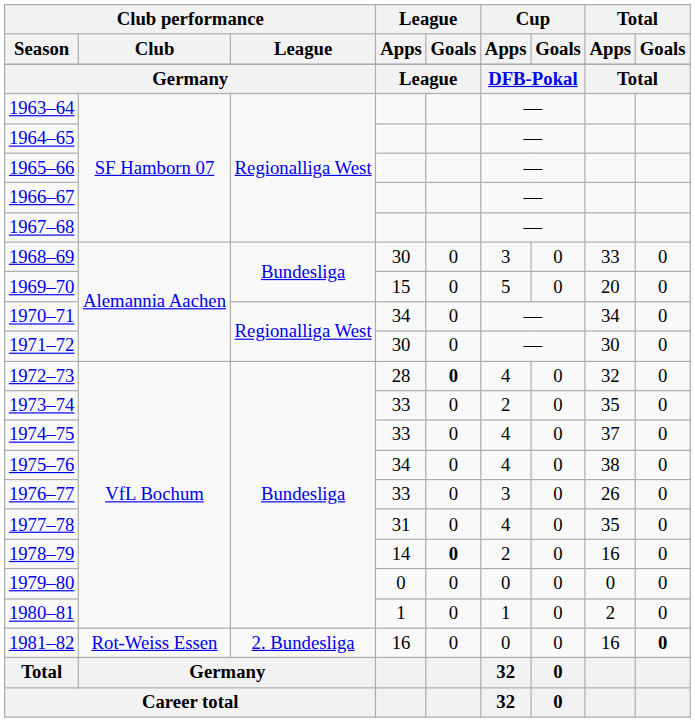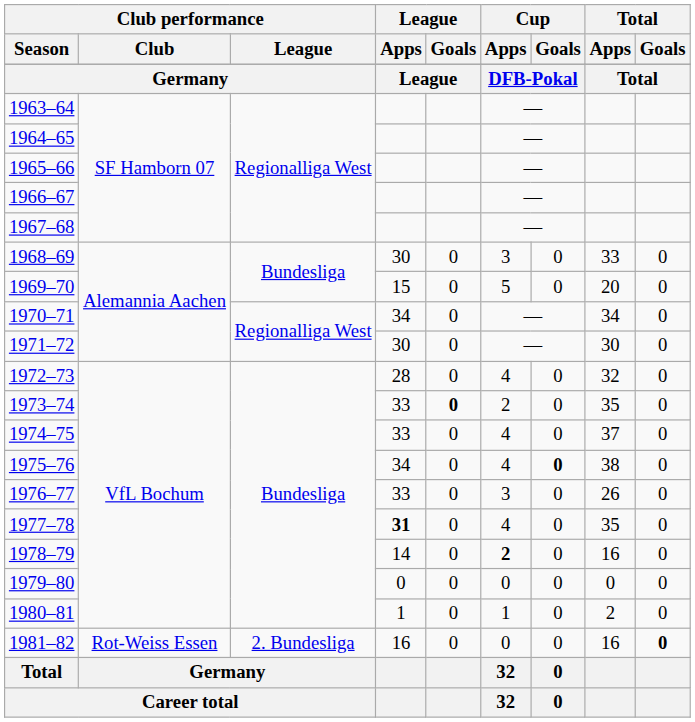(453, 375) bold -> (453, 375) normal
(453, 405) normal -> (453, 405) bold
(558, 464) normal -> (558, 464) bold
(401, 524) normal -> (401, 524) bold
(453, 553) bold -> (453, 553) normal
(506, 553) normal -> (506, 553) bold
